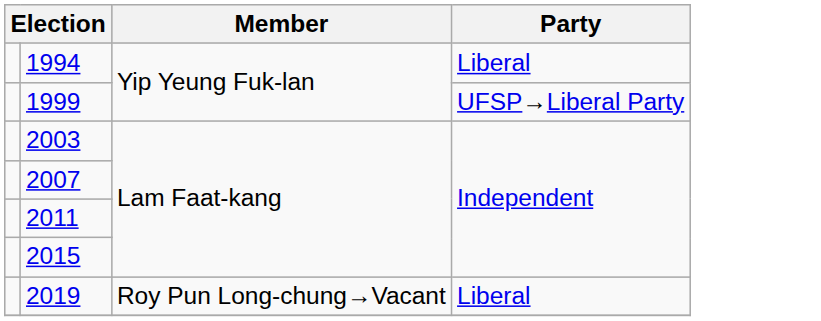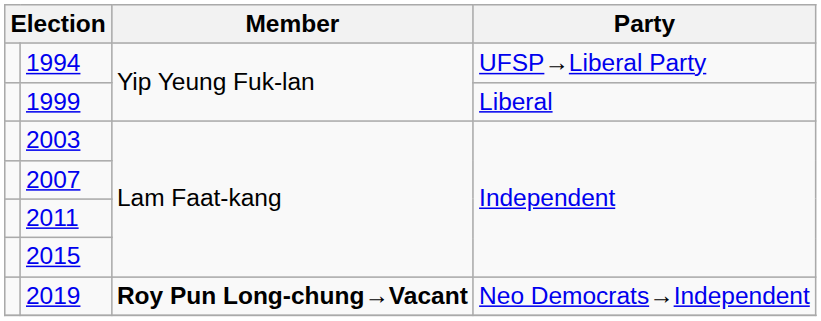(494, 62) Liberal -> (593, 62) UFSP→Liberal Party
(571, 101) UFSP→Liberal Party -> (516, 101) Liberal
(281, 295) normal -> (292, 295) bold
(494, 295) Liberal -> (644, 295) Neo Democrats→Independent
